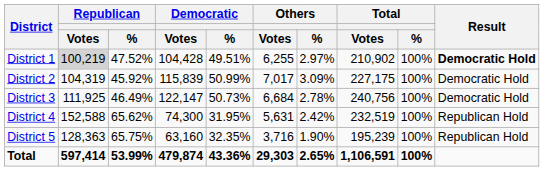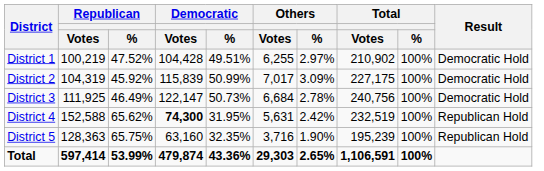(83, 59) lightgrey background -> (83, 59) no background
(487, 59) bold -> (483, 59) normal
(184, 117) normal -> (184, 117) bold
